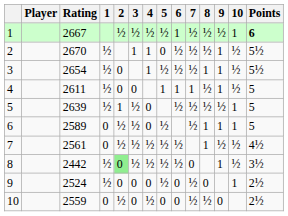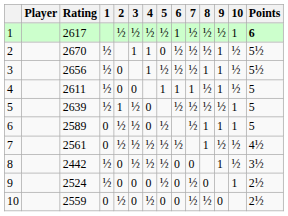(75, 32) 2667 -> (75, 32) 2617
(75, 70) 2654 -> (75, 70) 2656
(120, 164) lightgreen background -> (120, 164) no background
(179, 164) ½ -> (177, 164) 0
